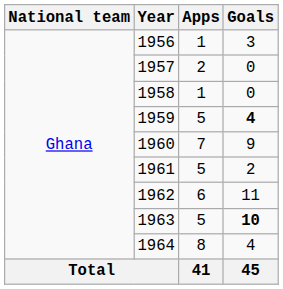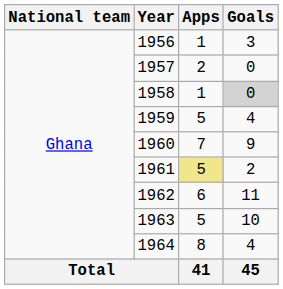(251, 94) no background -> (251, 94) lightgrey background
(251, 119) bold -> (251, 119) normal
(201, 170) no background -> (201, 170) khaki background
(251, 221) bold -> (251, 221) normal
